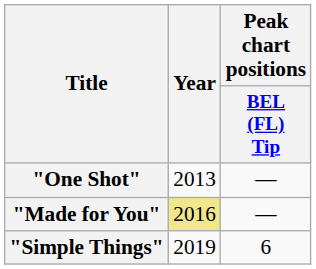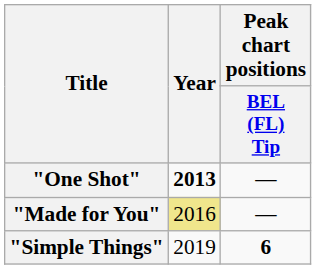(195, 179) normal -> (195, 179) bold
(266, 247) normal -> (266, 247) bold
